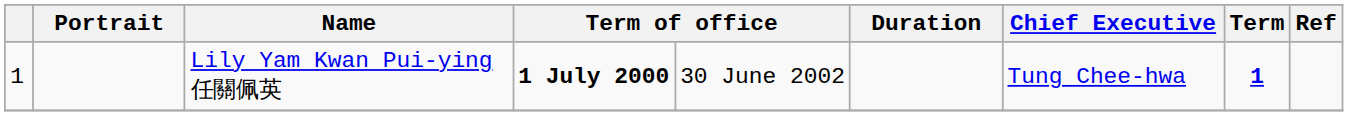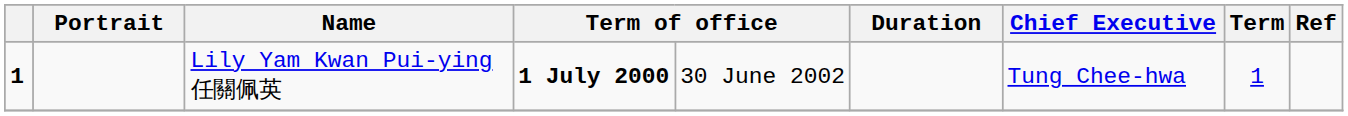(17, 77) normal -> (17, 77) bold
(1257, 77) bold -> (1257, 77) normal
